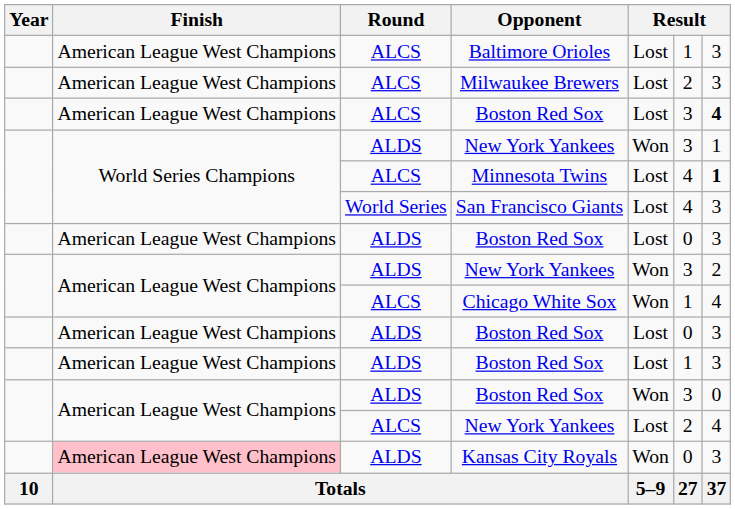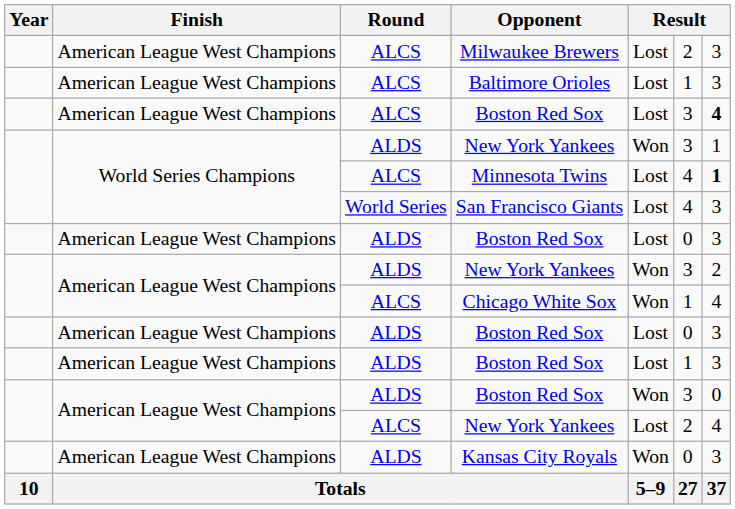rows swapped: (396, 51) <-> (396, 82)
(197, 457) pink background -> (197, 457) no background
